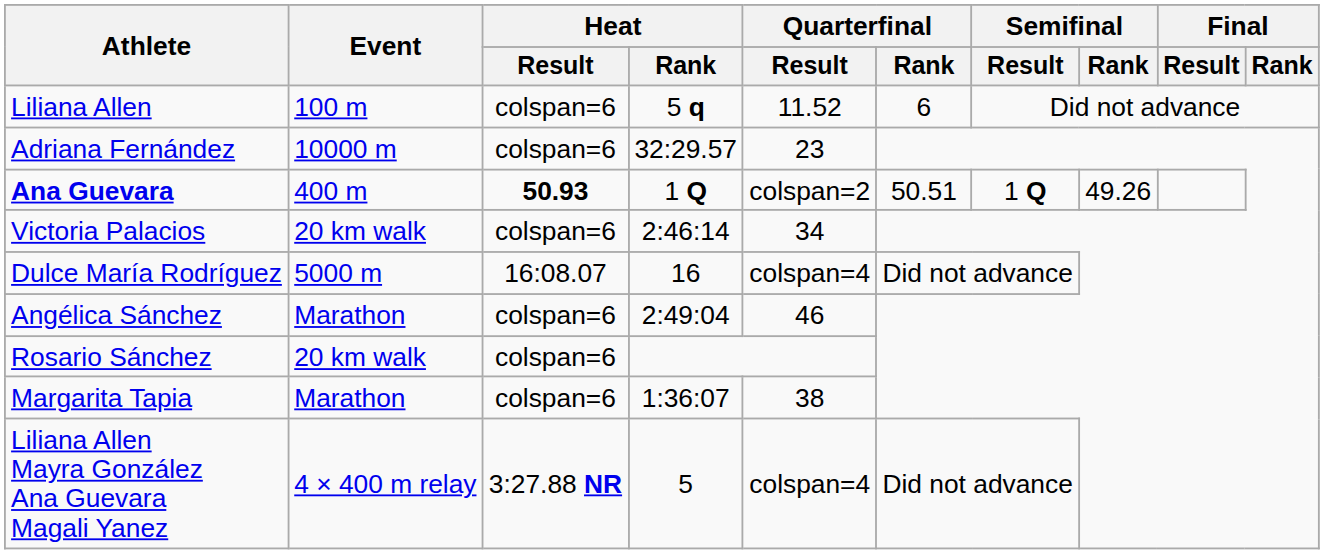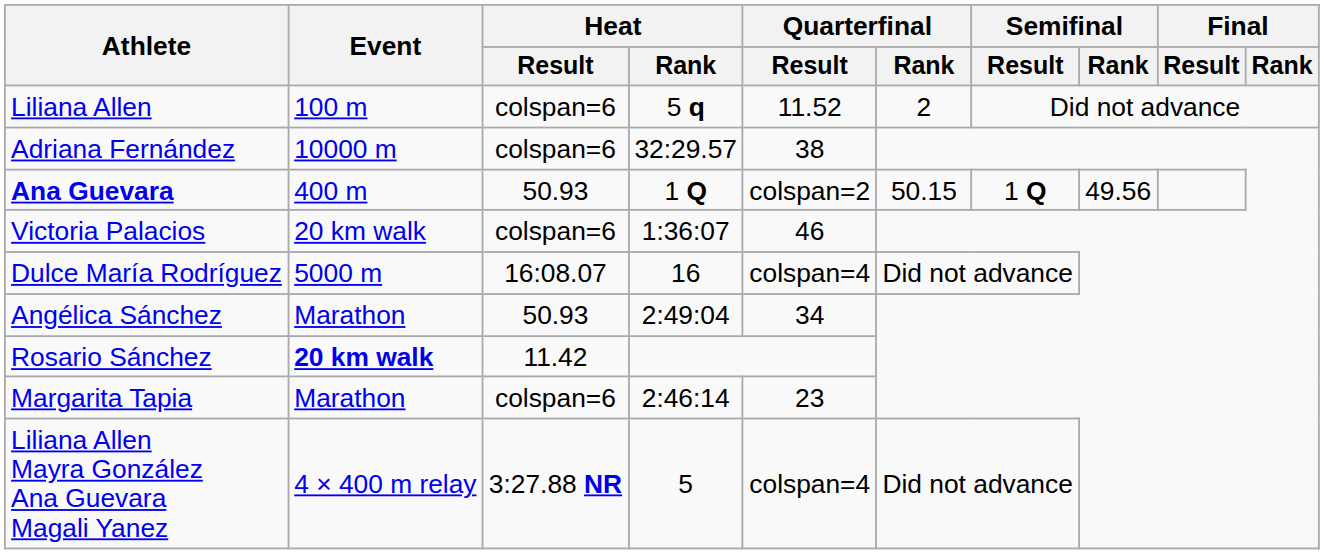(924, 107) 6 -> (924, 107) 2
(810, 149) 23 -> (810, 149) 38
(555, 190) bold -> (555, 190) normal
(924, 190) 50.51 -> (924, 190) 50.15
(1118, 190) 49.26 -> (1118, 190) 49.56
(686, 232) 2:46:14 -> (686, 232) 1:36:07
(810, 232) 34 -> (810, 232) 46
(555, 315) colspan=6 -> (555, 315) 50.93
(810, 315) 46 -> (810, 315) 34
(360, 357) normal -> (364, 357) bold
(555, 357) colspan=6 -> (555, 357) 11.42
(686, 398) 1:36:07 -> (686, 398) 2:46:14
(810, 398) 38 -> (810, 398) 23
